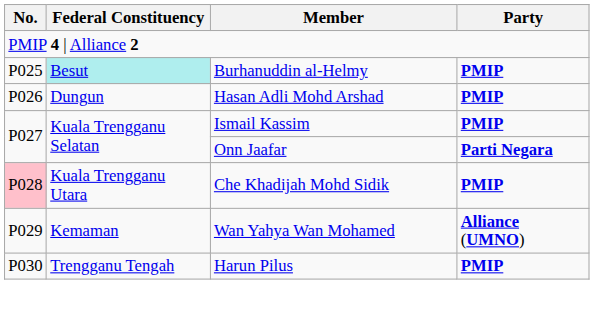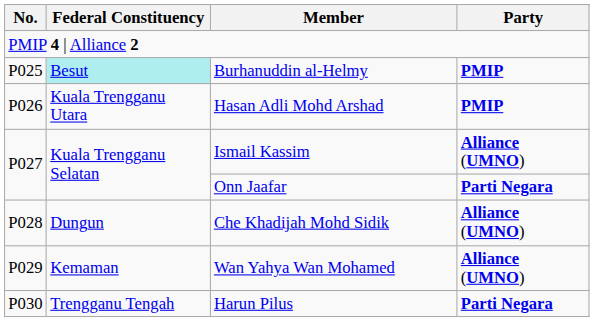(77, 96) Dungun -> (108, 106) Kuala Trengganu Utara
(482, 123) PMIP -> (493, 151) Alliance (UMNO)
(25, 185) pink background -> (25, 222) no background
(108, 185) Kuala Trengganu Utara -> (77, 222) Dungun
(482, 185) PMIP -> (493, 222) Alliance (UMNO)
(482, 266) PMIP -> (507, 303) Parti Negara
